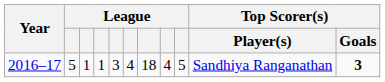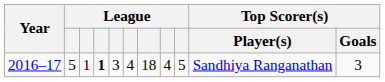(101, 64) normal -> (101, 64) bold
(358, 64) bold -> (358, 64) normal
